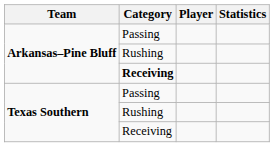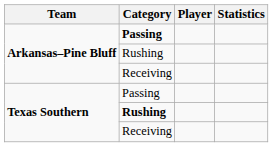(141, 34) normal -> (142, 34) bold
(148, 73) bold -> (147, 73) normal
(143, 112) normal -> (144, 112) bold
